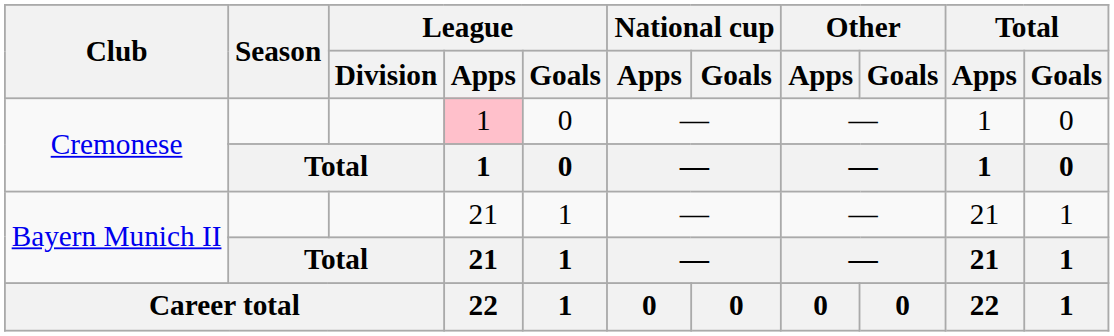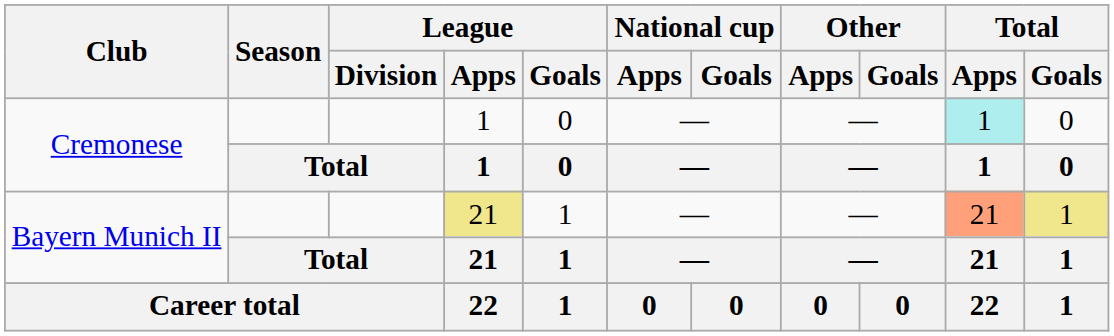(483, 120) pink background -> (483, 120) no background
(984, 120) no background -> (984, 120) paleturquoise background
(483, 213) no background -> (483, 213) khaki background
(984, 213) no background -> (984, 213) lightsalmon background
(1066, 213) no background -> (1066, 213) khaki background
